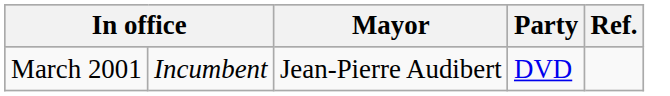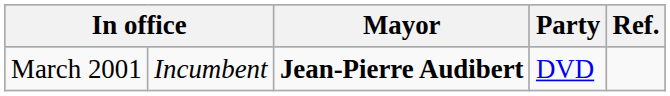(391, 68) normal -> (402, 68) bold
